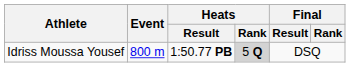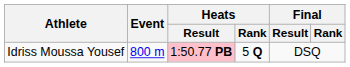(201, 53) no background -> (201, 53) pink background
(252, 53) lightgrey background -> (252, 53) no background
